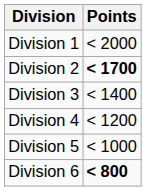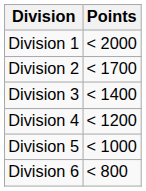(112, 69) bold -> (112, 69) normal
(107, 172) bold -> (107, 172) normal
